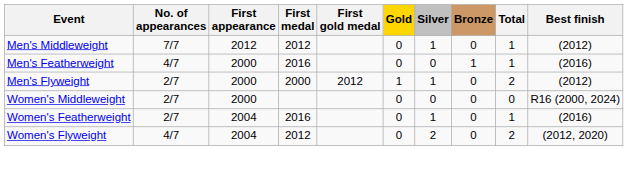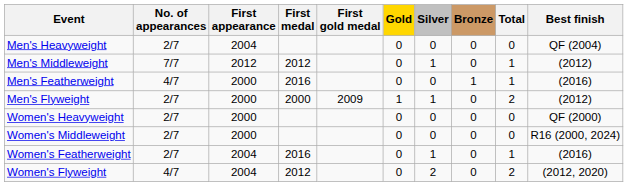+ row: (57, 44)
(350, 81) 2012 -> (350, 99) 2009
+ row: (65, 117)
